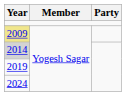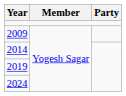(17, 34) khaki background -> (17, 34) no background
(17, 50) lightgrey background -> (17, 50) no background
